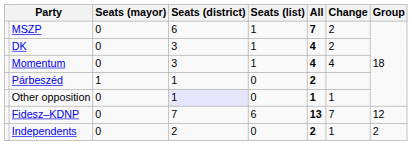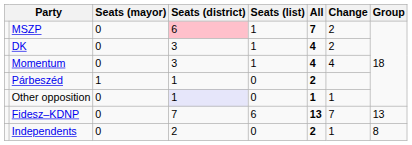(174, 30) no background -> (174, 30) pink background
(379, 115) 12 -> (379, 115) 13
(376, 132) 2 -> (376, 132) 8
